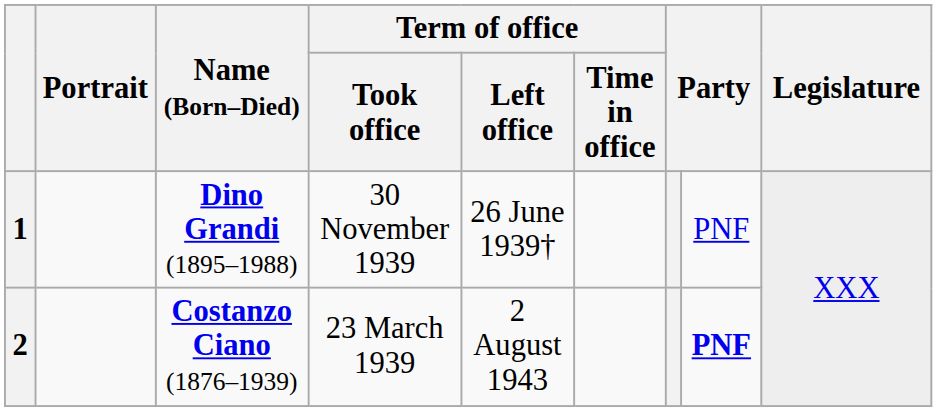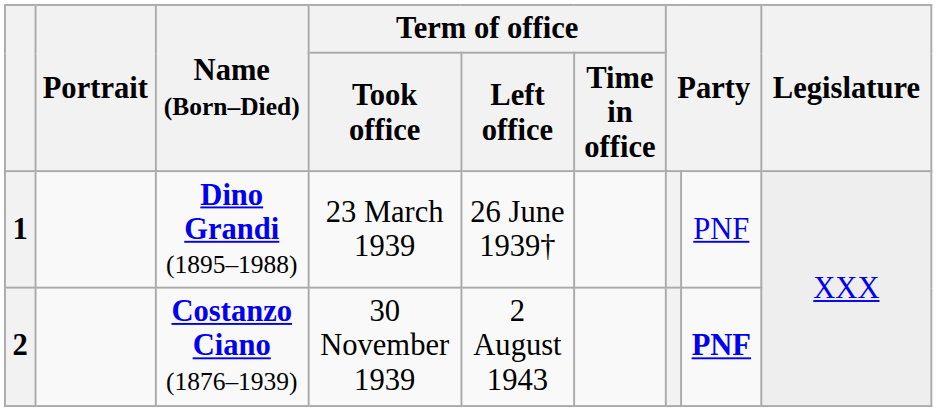(385, 228) 30 November 1939 -> (385, 228) 23 March 1939
(385, 346) 23 March 1939 -> (385, 346) 30 November 1939
